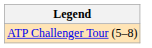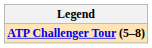(72, 33) normal -> (76, 33) bold
